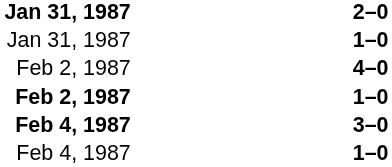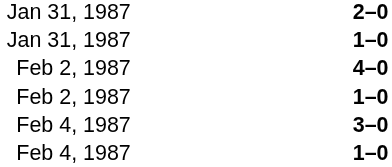(68, 11) bold -> (69, 11) normal
(73, 96) bold -> (74, 96) normal
(73, 125) bold -> (74, 125) normal
